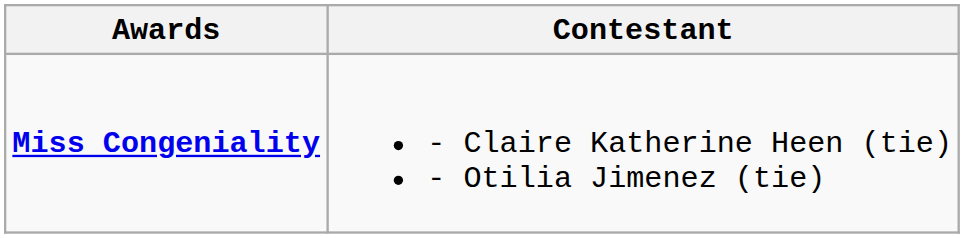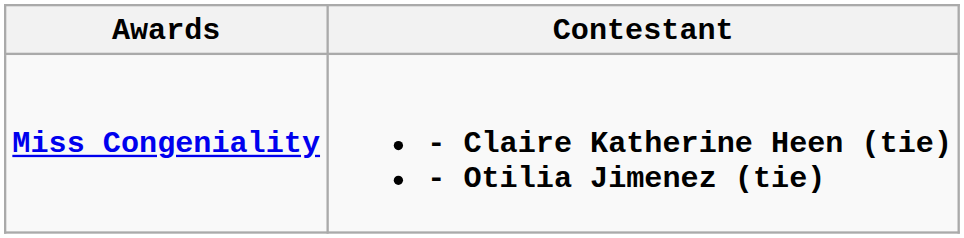(643, 161) normal -> (643, 161) bold
